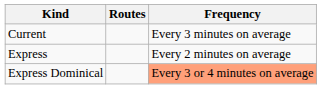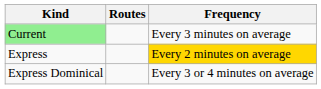(27, 34) no background -> (27, 34) lightgreen background
(221, 53) no background -> (221, 53) gold background
(233, 73) lightsalmon background -> (233, 73) no background
